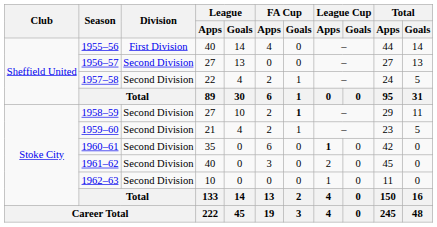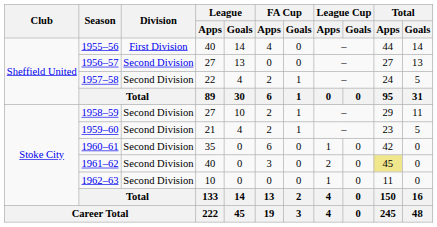(299, 113) bold -> (299, 113) normal
(328, 146) bold -> (328, 146) normal
(388, 163) no background -> (388, 163) khaki background
